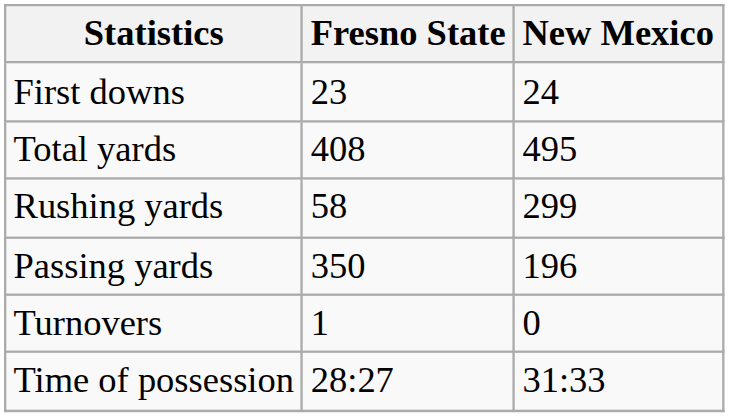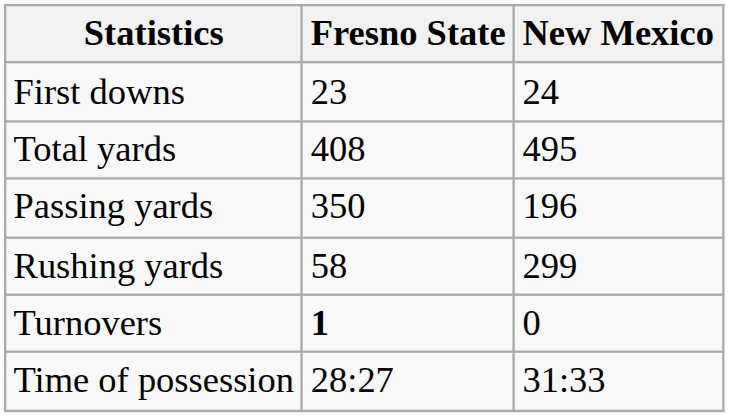rows swapped: (118, 206) <-> (113, 264)
(320, 322) normal -> (320, 322) bold
